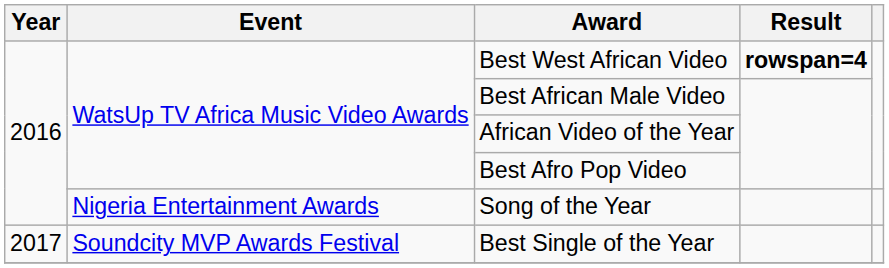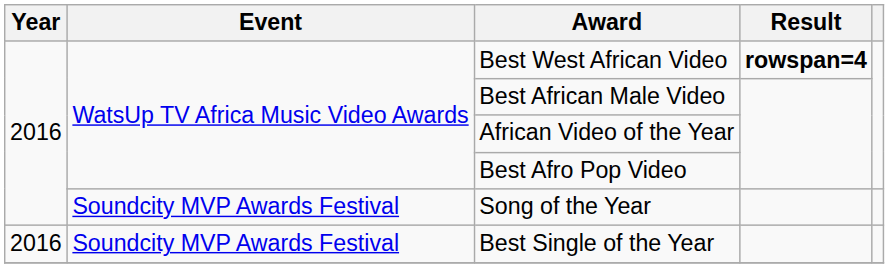(226, 206) Nigeria Entertainment Awards -> (236, 206) Soundcity MVP Awards Festival
(36, 243) 2017 -> (36, 243) 2016
